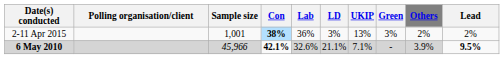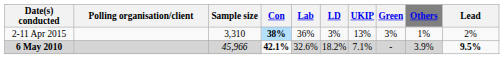(235, 34) 1,001 -> (235, 34) 3,310
(424, 34) 2% -> (424, 34) 1%
(334, 48) 21.1% -> (334, 48) 18.2%
